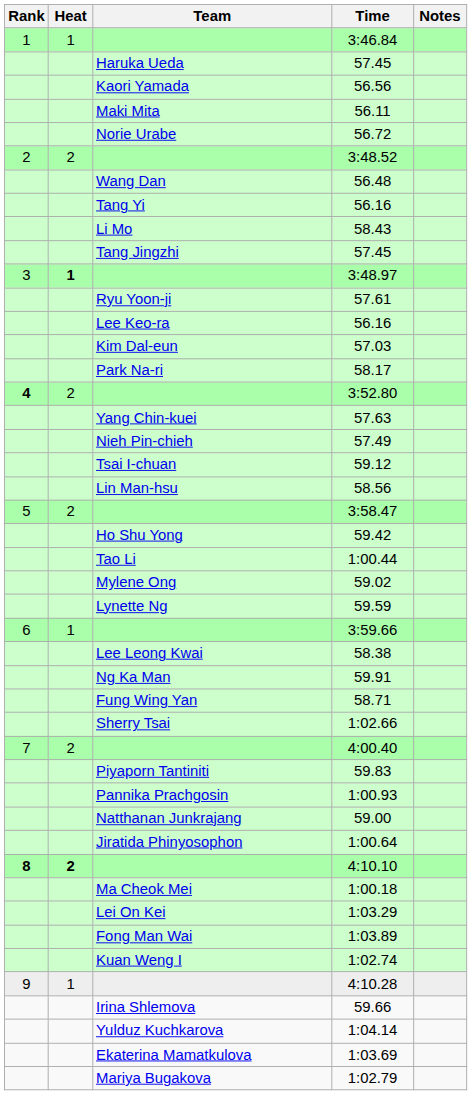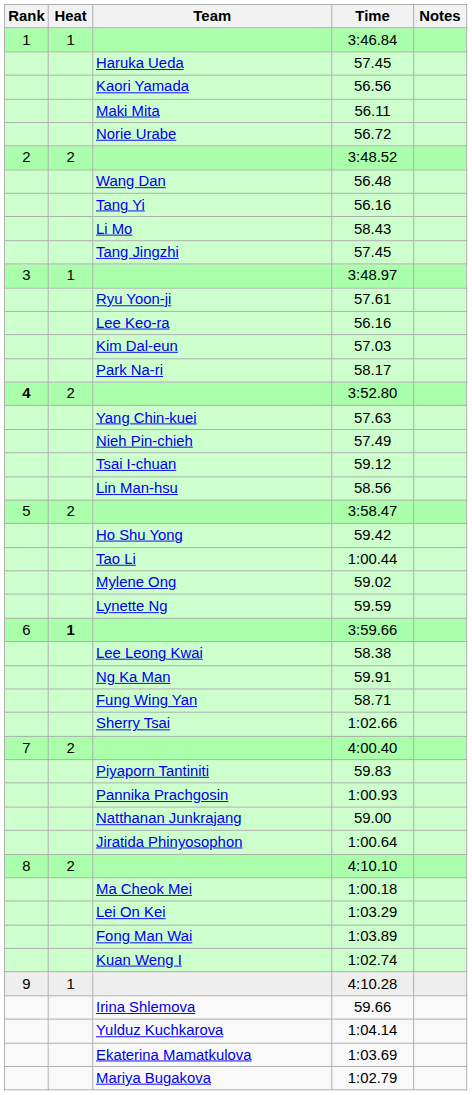(71, 275) bold -> (71, 275) normal
(71, 629) normal -> (71, 629) bold
(26, 865) bold -> (26, 865) normal
(71, 865) bold -> (71, 865) normal
